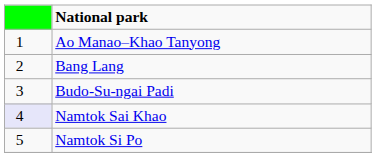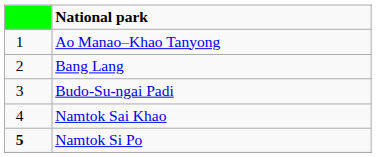(16, 115) lavender background -> (16, 115) no background
(16, 140) normal -> (16, 140) bold
